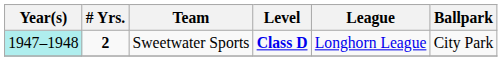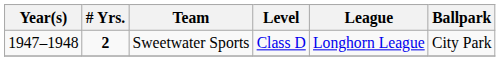(43, 43) paleturquoise background -> (43, 43) no background
(282, 43) bold -> (281, 43) normal
